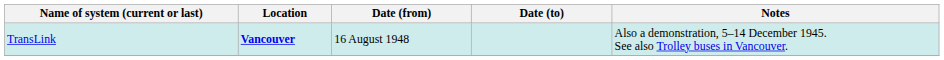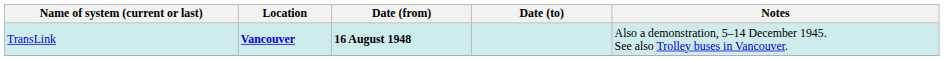(372, 39) normal -> (373, 39) bold
